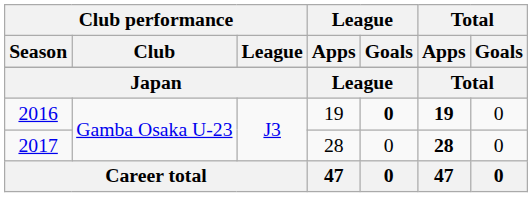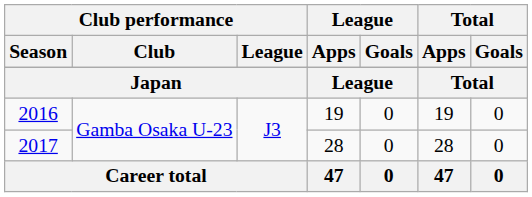(389, 113) bold -> (389, 113) normal
(444, 113) bold -> (444, 113) normal
(444, 144) bold -> (444, 144) normal
